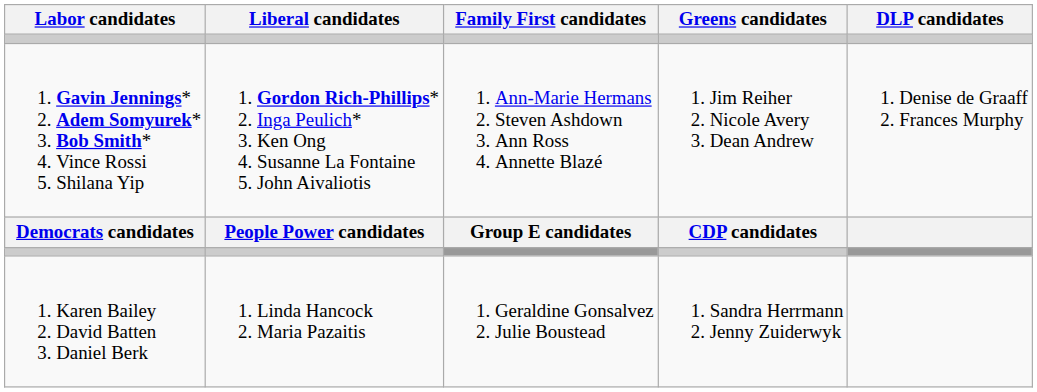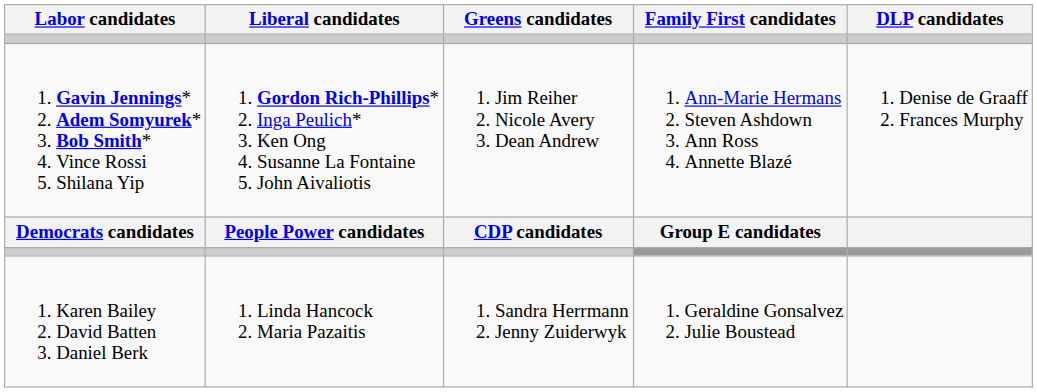columns swapped: (753, 19) <-> (551, 19)
